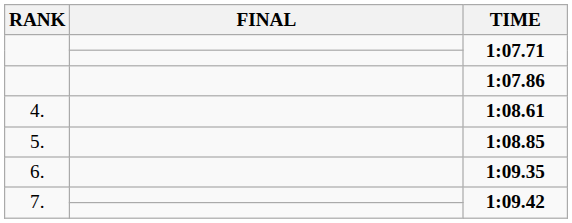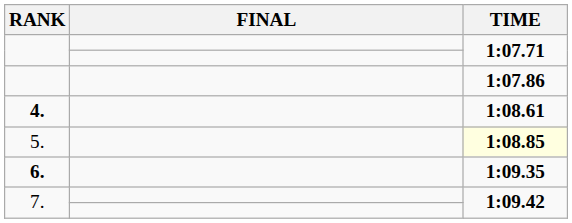(37, 111) normal -> (37, 111) bold
(515, 141) no background -> (515, 141) lightyellow background
(37, 171) normal -> (37, 171) bold
